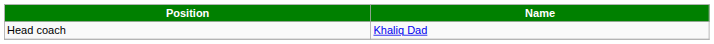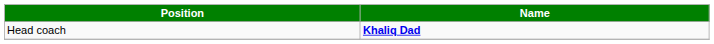(400, 30) normal -> (392, 30) bold
